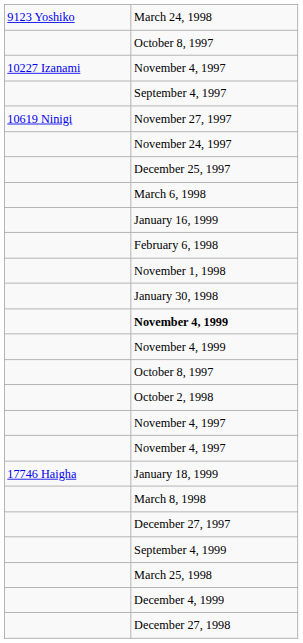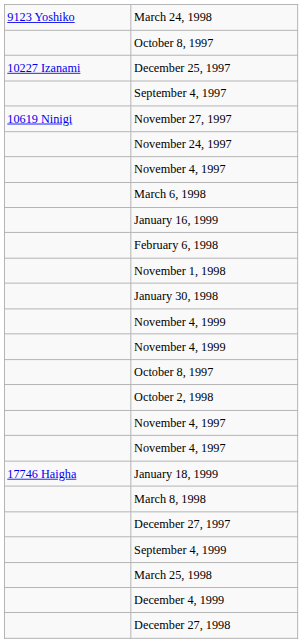(180, 68) November 4, 1997 -> (182, 68) December 25, 1997
(182, 169) December 25, 1997 -> (180, 169) November 4, 1997
(181, 321) bold -> (180, 321) normal
